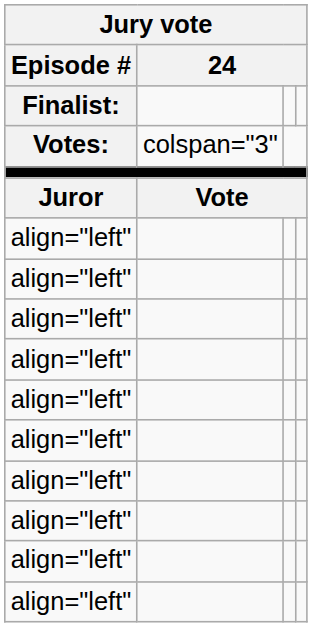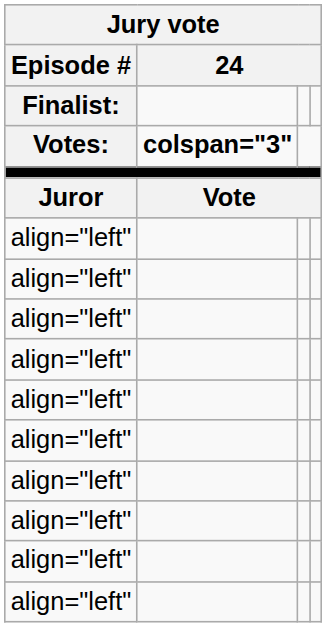(210, 145) normal -> (218, 145) bold
